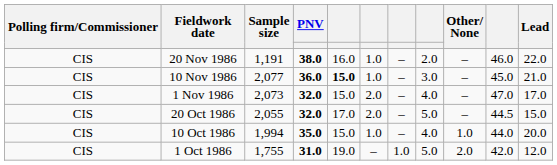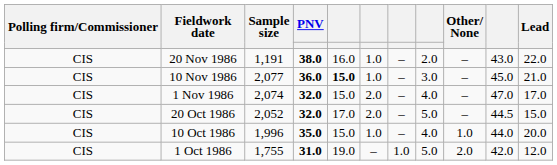(502, 58) 46.0 -> (502, 58) 43.0
(269, 95) 2,073 -> (269, 95) 2,074
(269, 114) 2,055 -> (269, 114) 2,052
(269, 133) 1,994 -> (269, 133) 1,996
